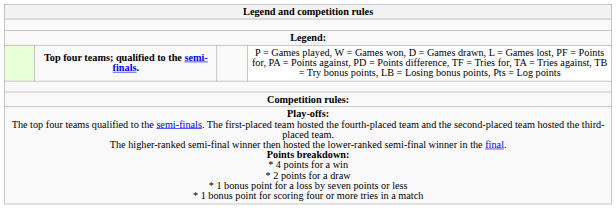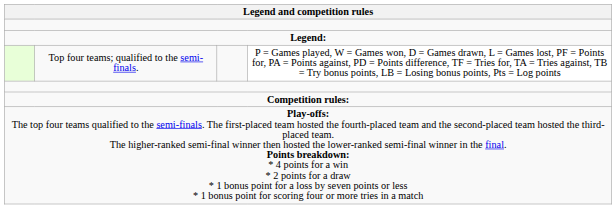(126, 63) bold -> (126, 63) normal
